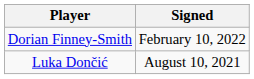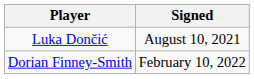rows swapped: (70, 62) <-> (70, 39)
